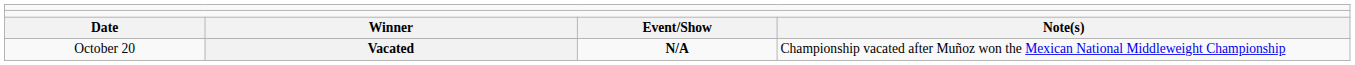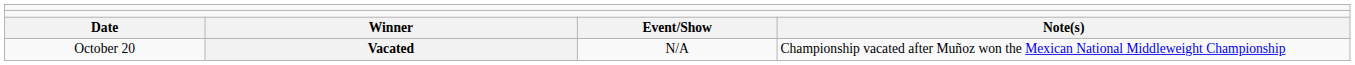(677, 49) bold -> (677, 49) normal
